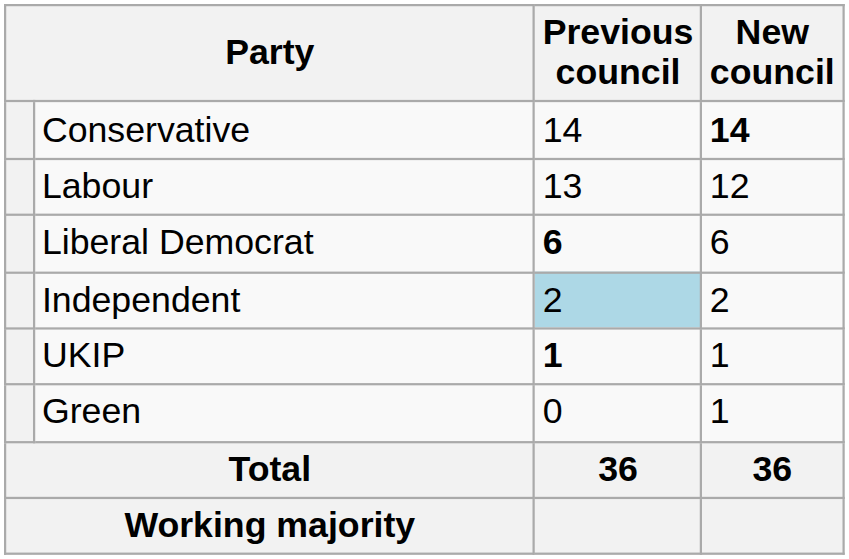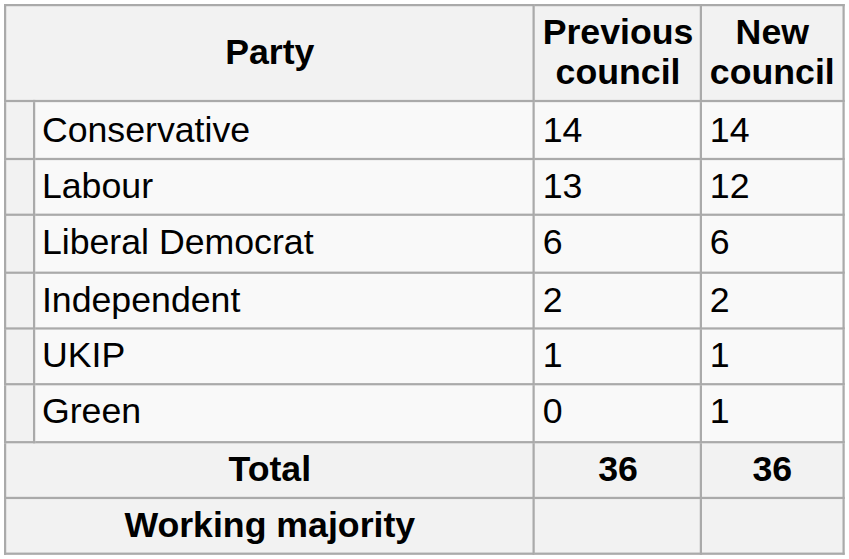(730, 129) bold -> (730, 129) normal
(553, 242) bold -> (553, 242) normal
(553, 299) lightblue background -> (553, 299) no background
(553, 355) bold -> (553, 355) normal
